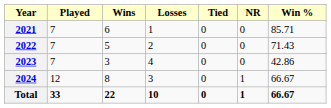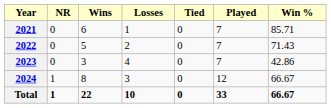columns swapped: (75, 12) <-> (253, 12)
